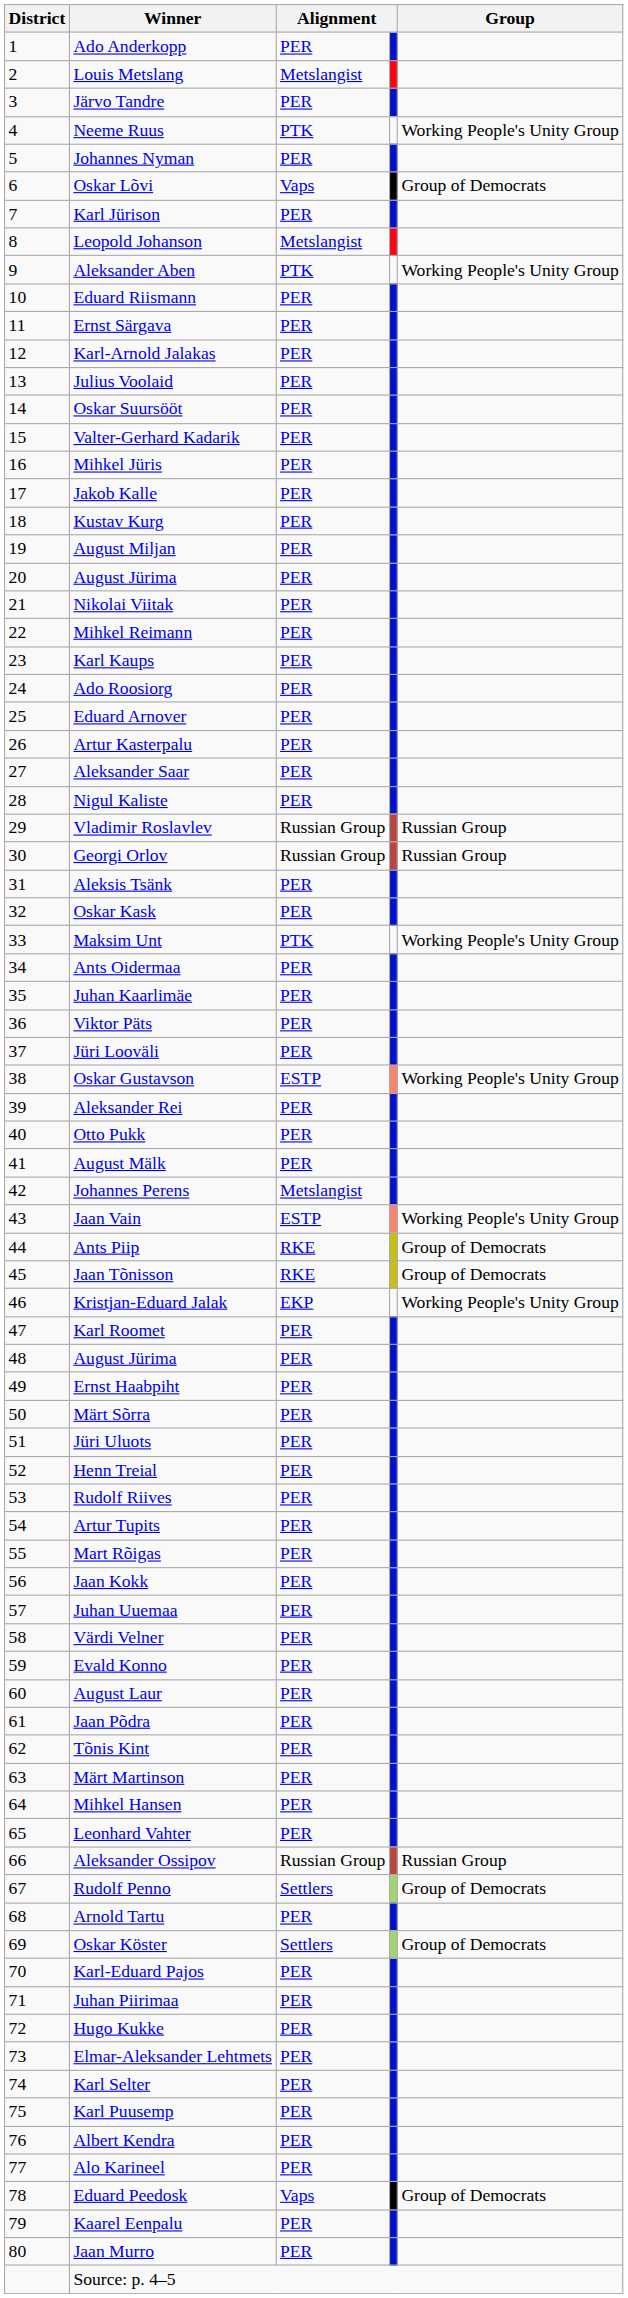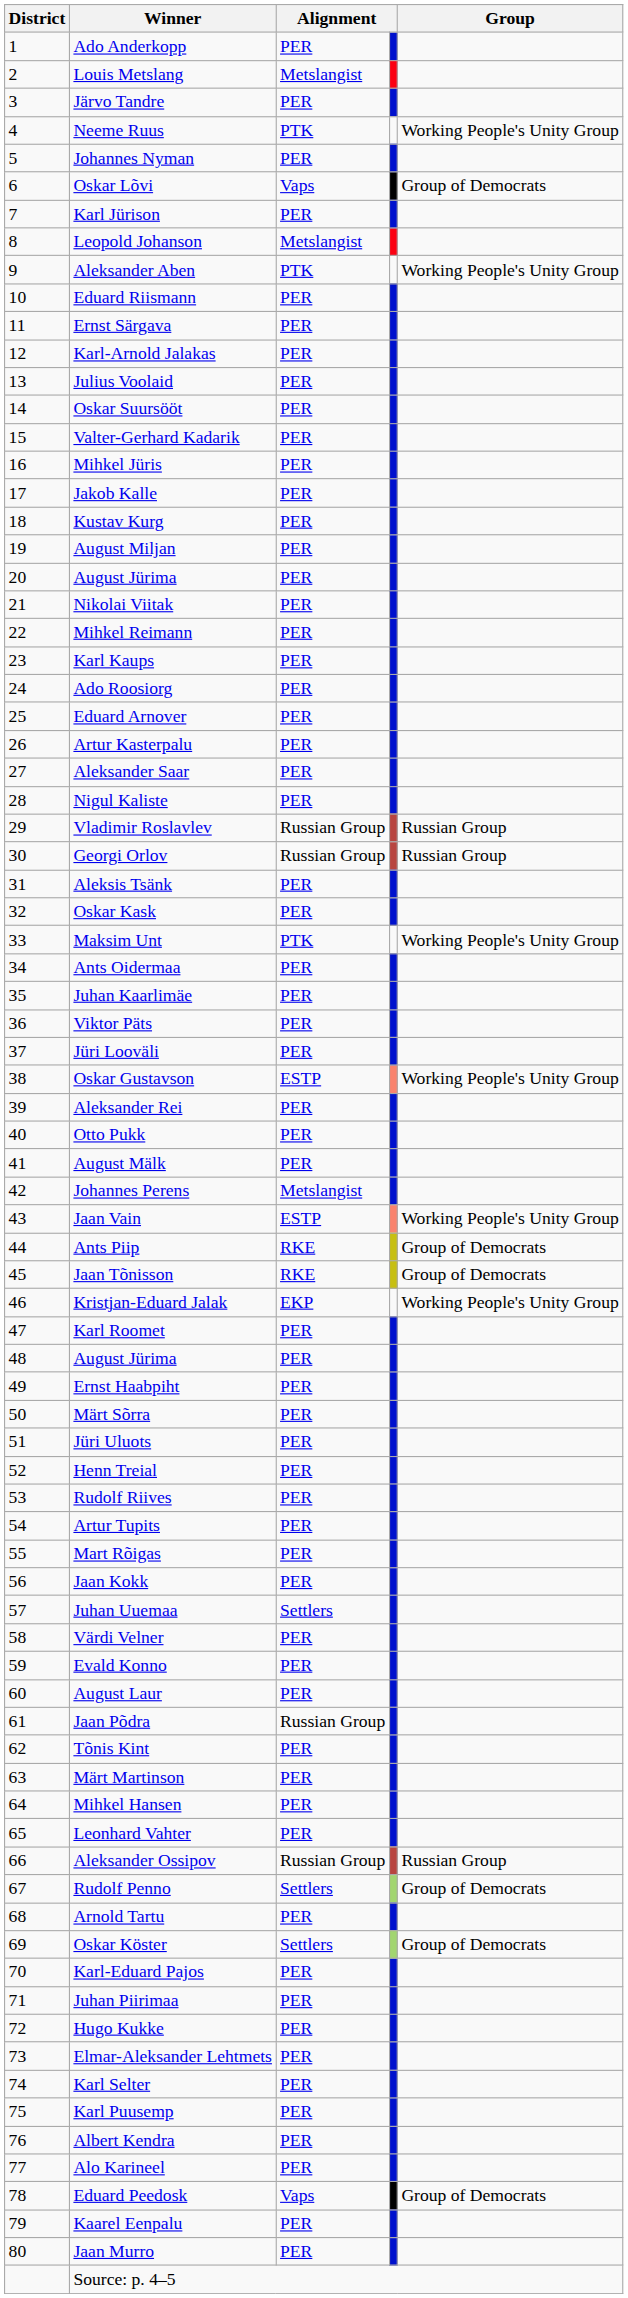(296, 1609) PER -> (306, 1609) Settlers
(296, 1721) PER -> (333, 1721) Russian Group
